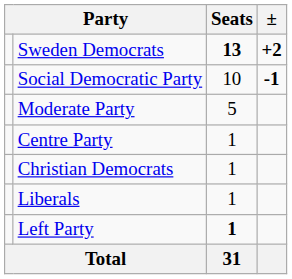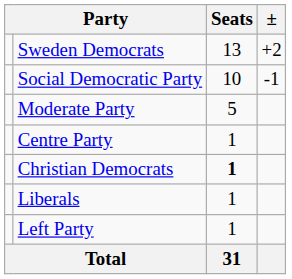(232, 49) bold -> (232, 49) normal
(272, 49) bold -> (272, 49) normal
(272, 79) bold -> (272, 79) normal
(232, 169) normal -> (232, 169) bold
(232, 229) bold -> (232, 229) normal
